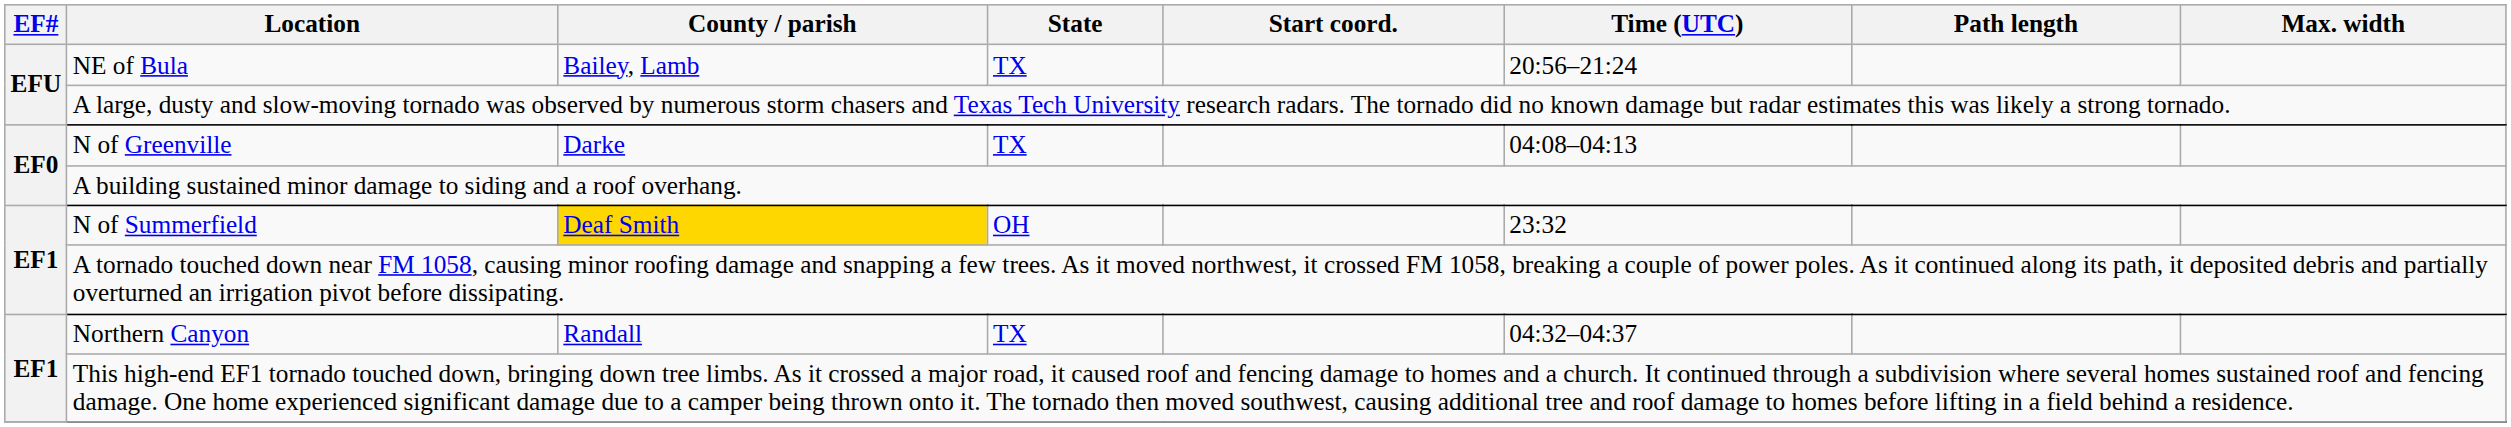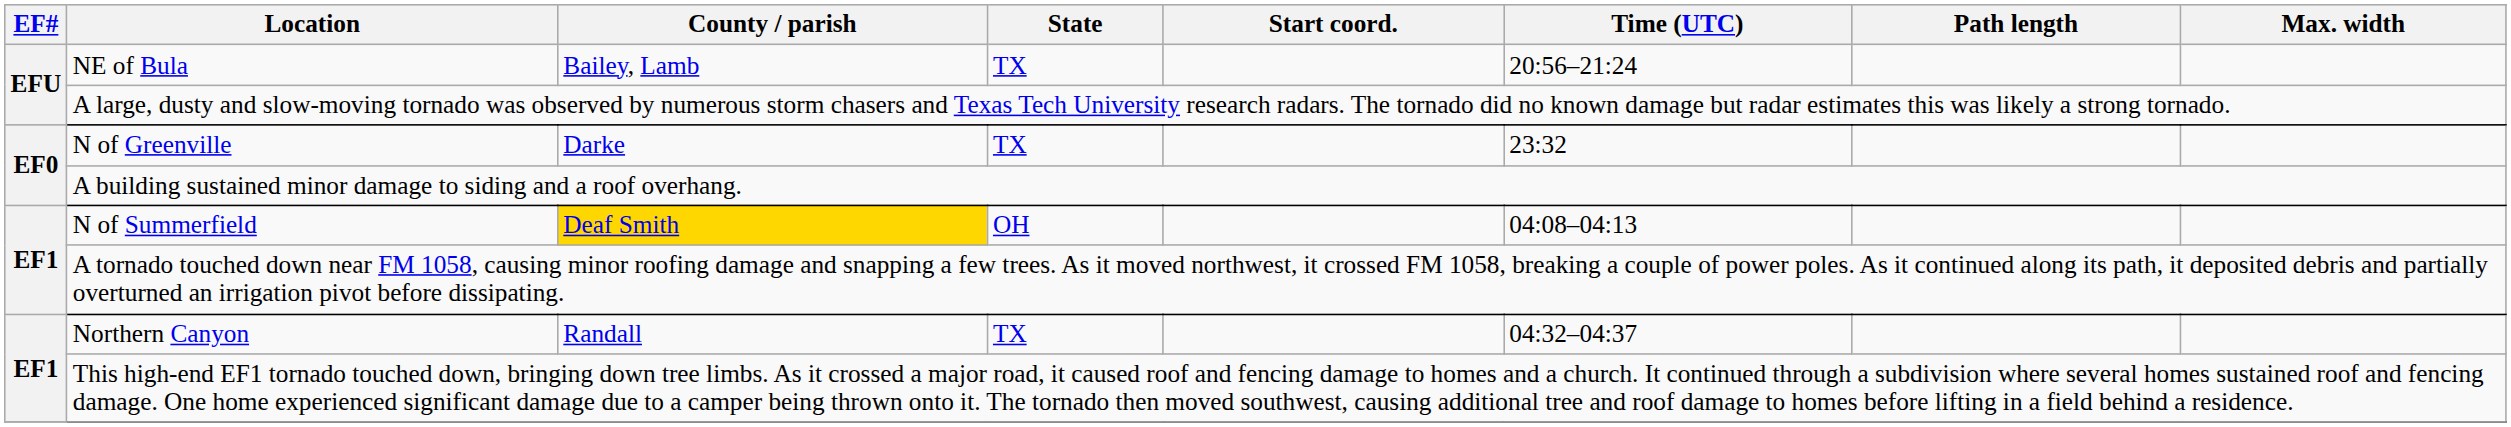(1573, 144) 04:08–04:13 -> (1538, 144) 23:32
(1538, 225) 23:32 -> (1573, 225) 04:08–04:13
